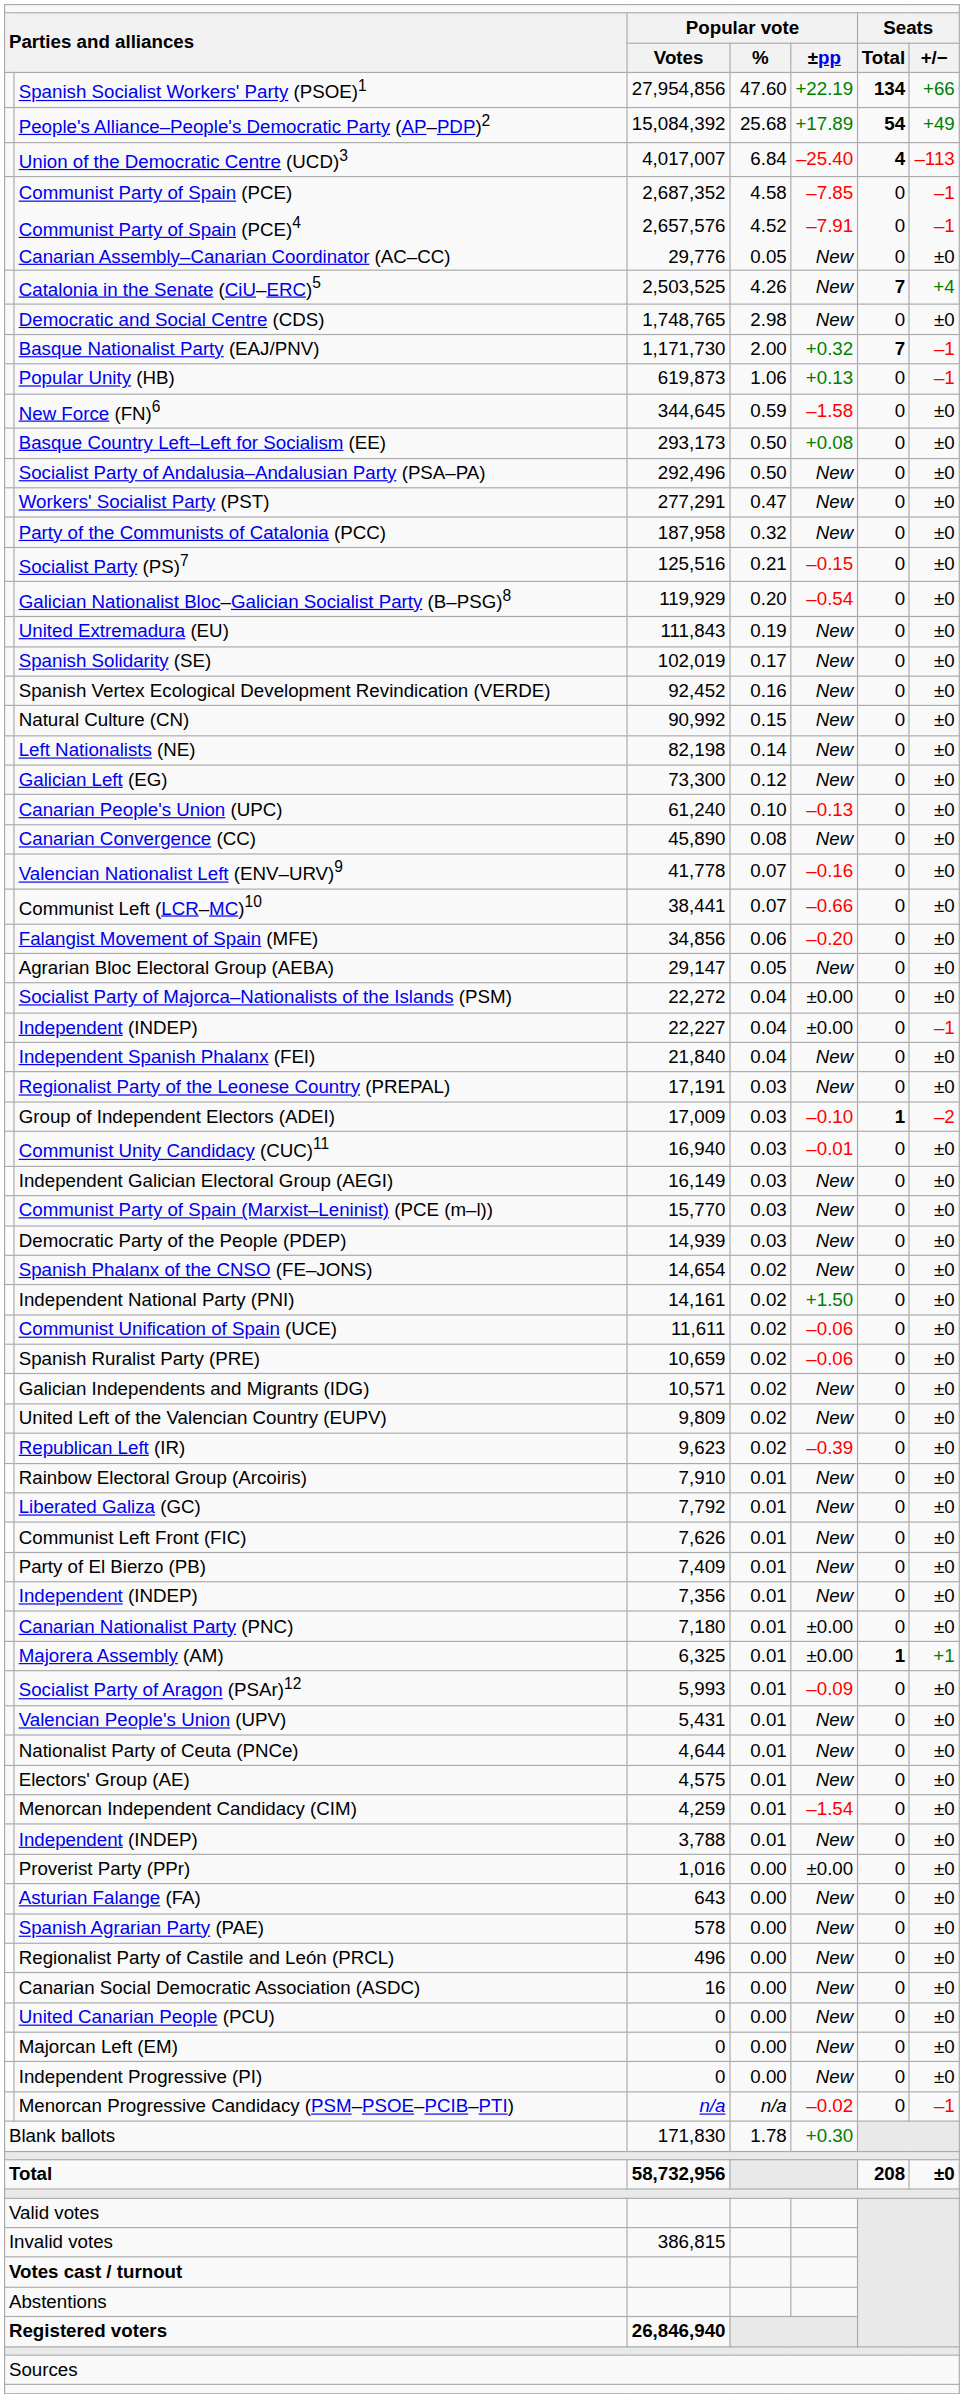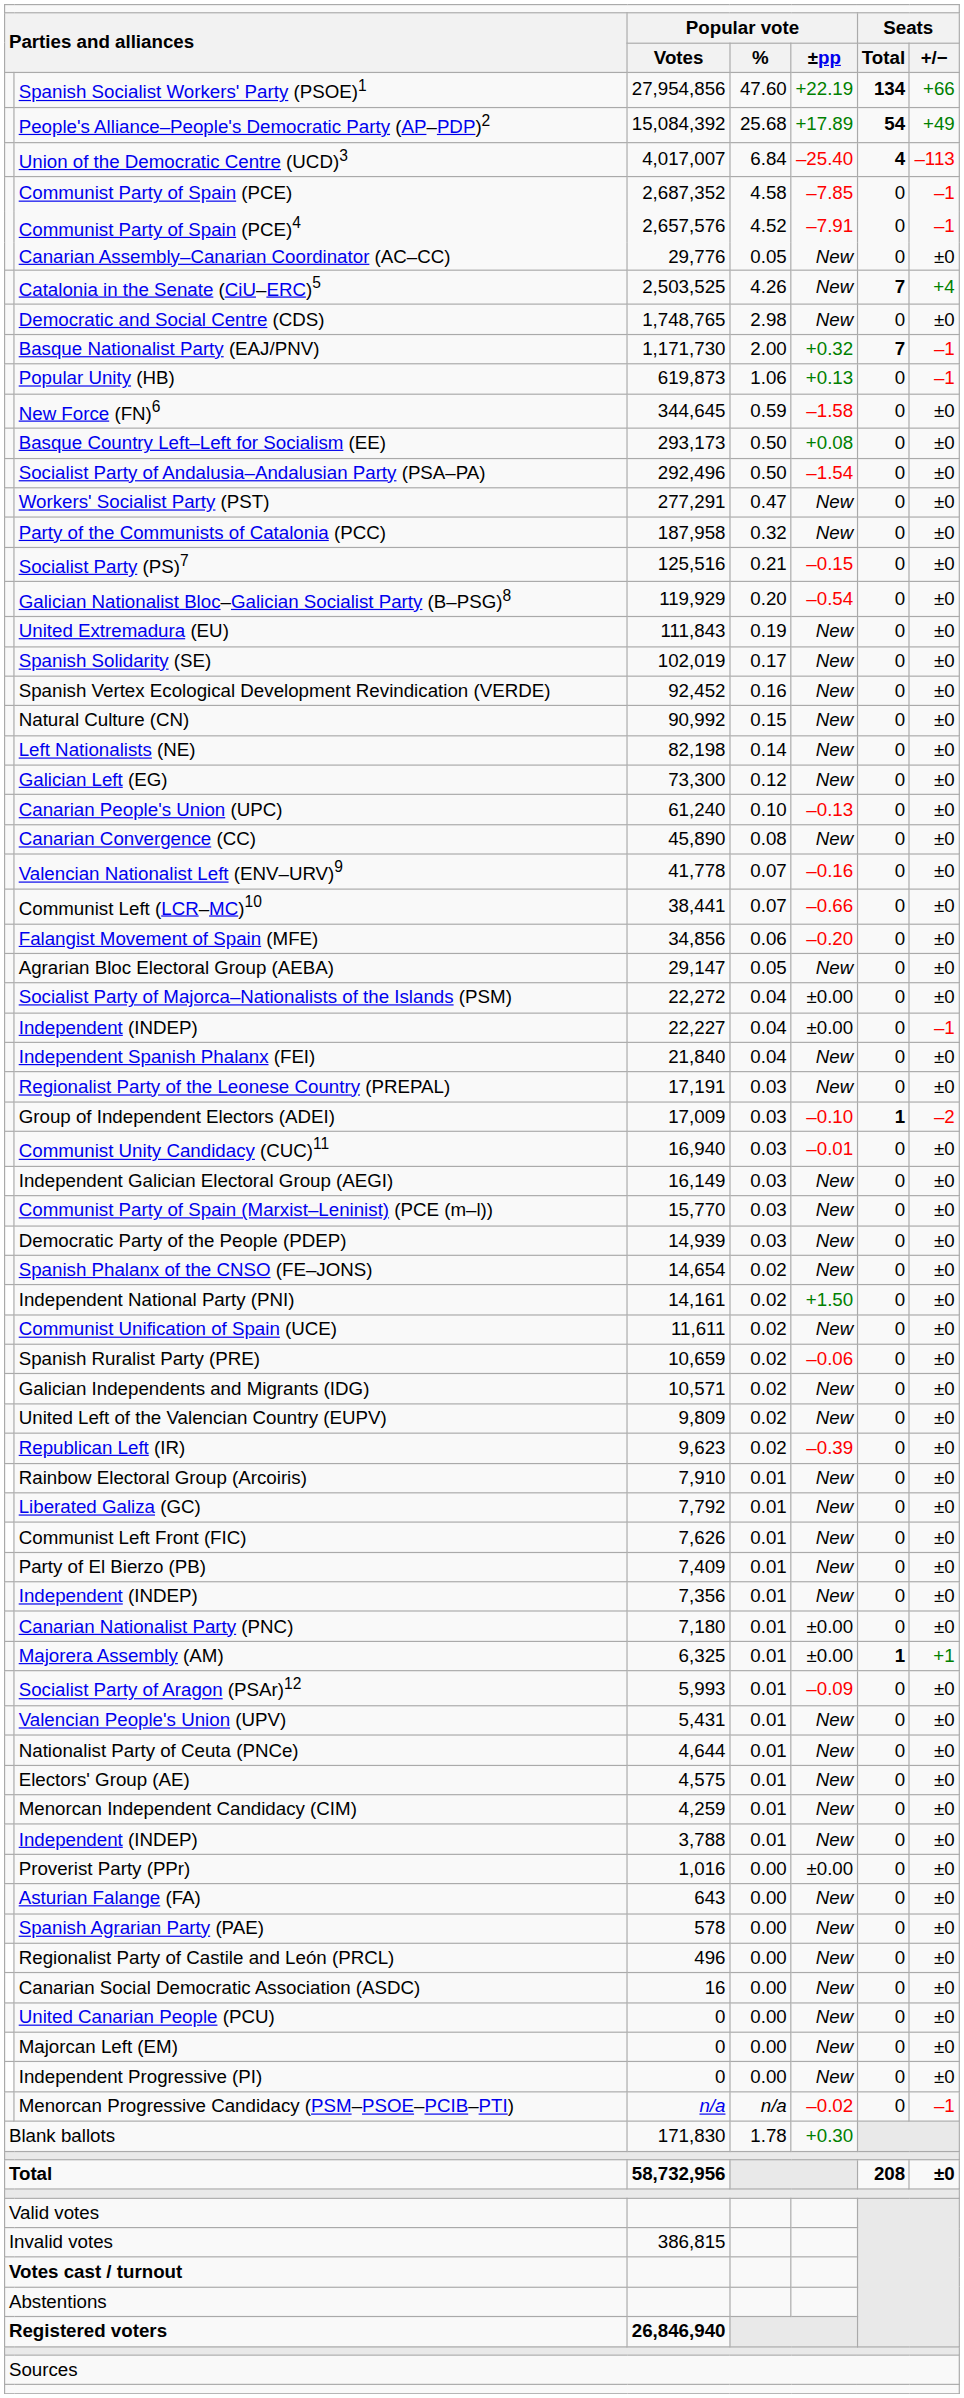(834, 472) New -> (830, 472) –1.54
(830, 1329) –0.06 -> (834, 1329) New
(830, 1809) –1.54 -> (834, 1809) New
